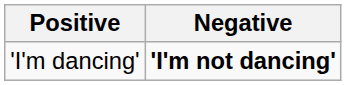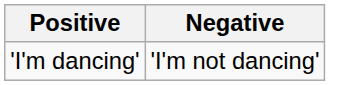(243, 60) bold -> (235, 60) normal
